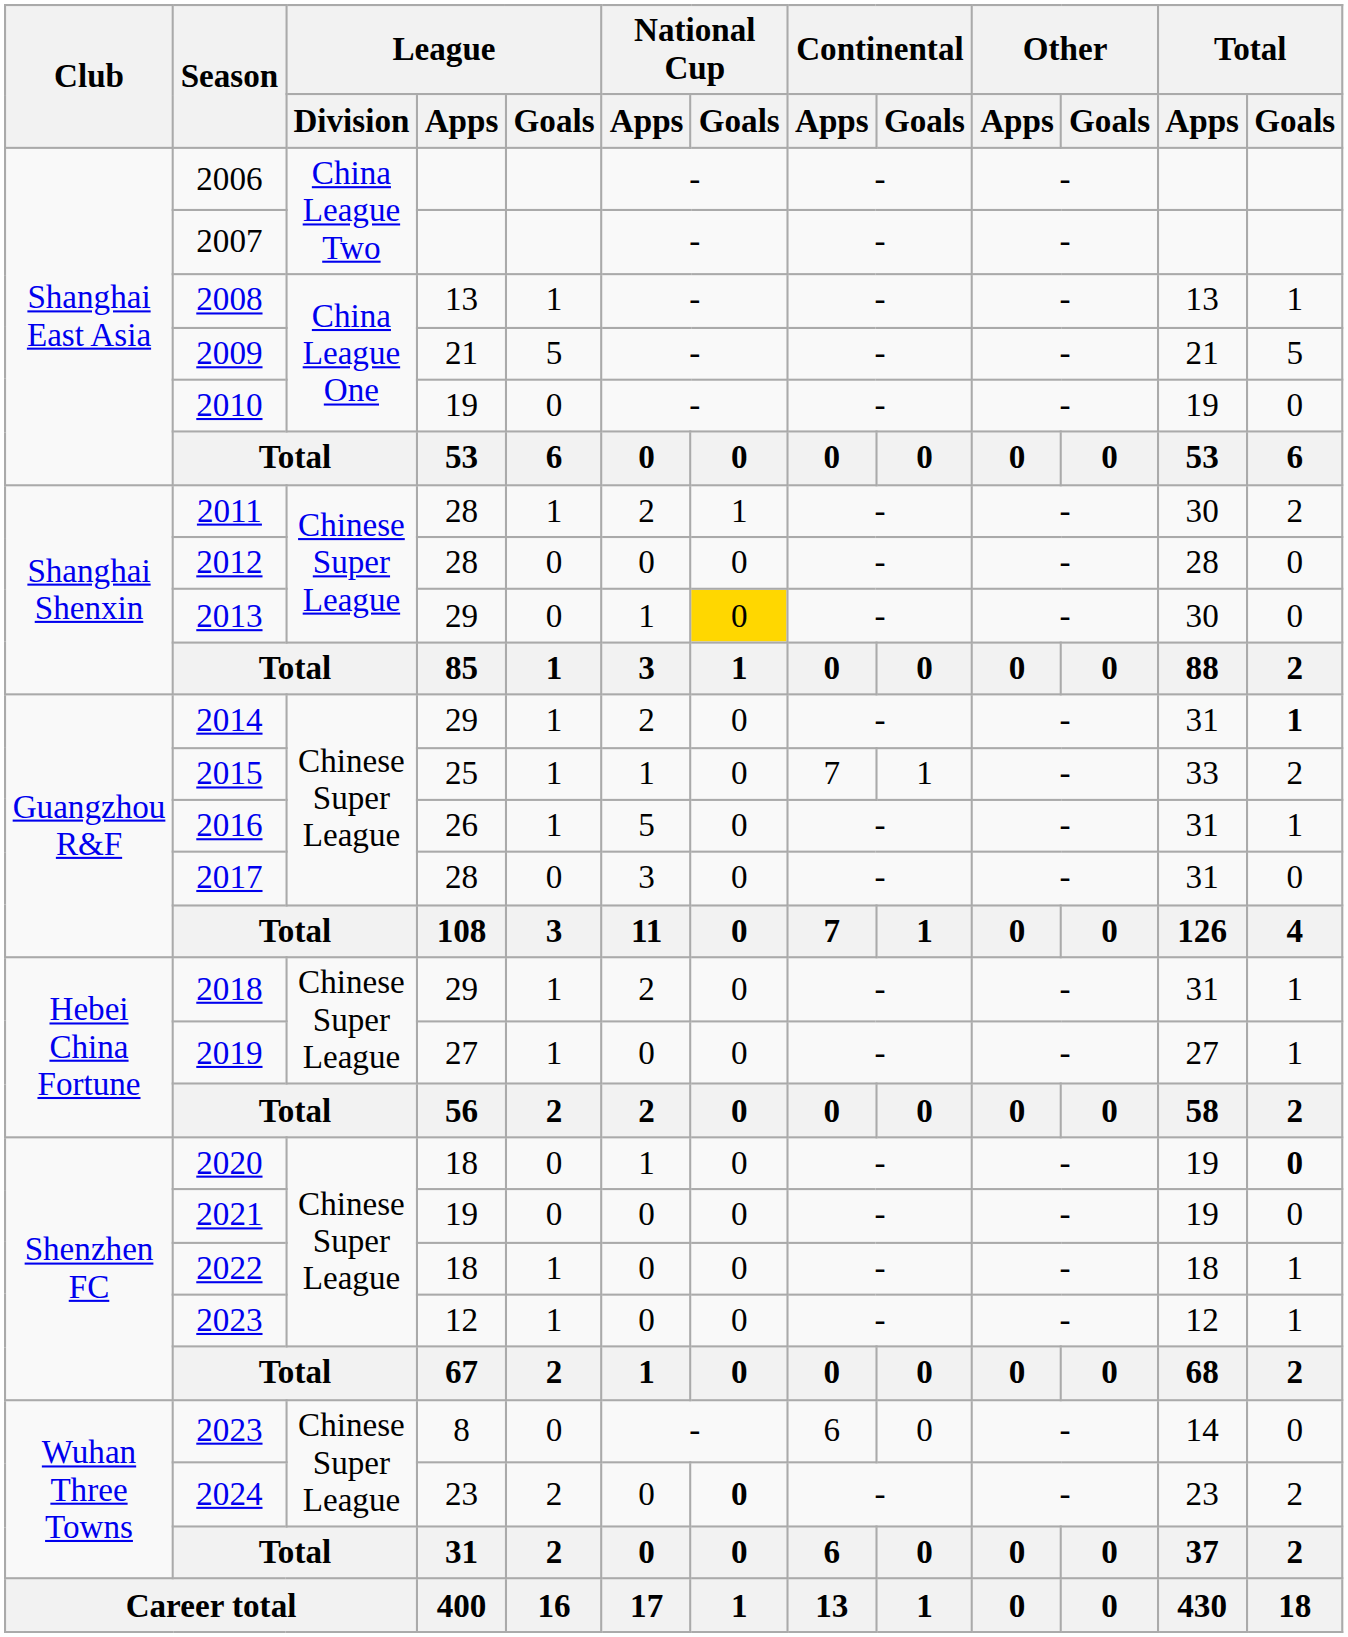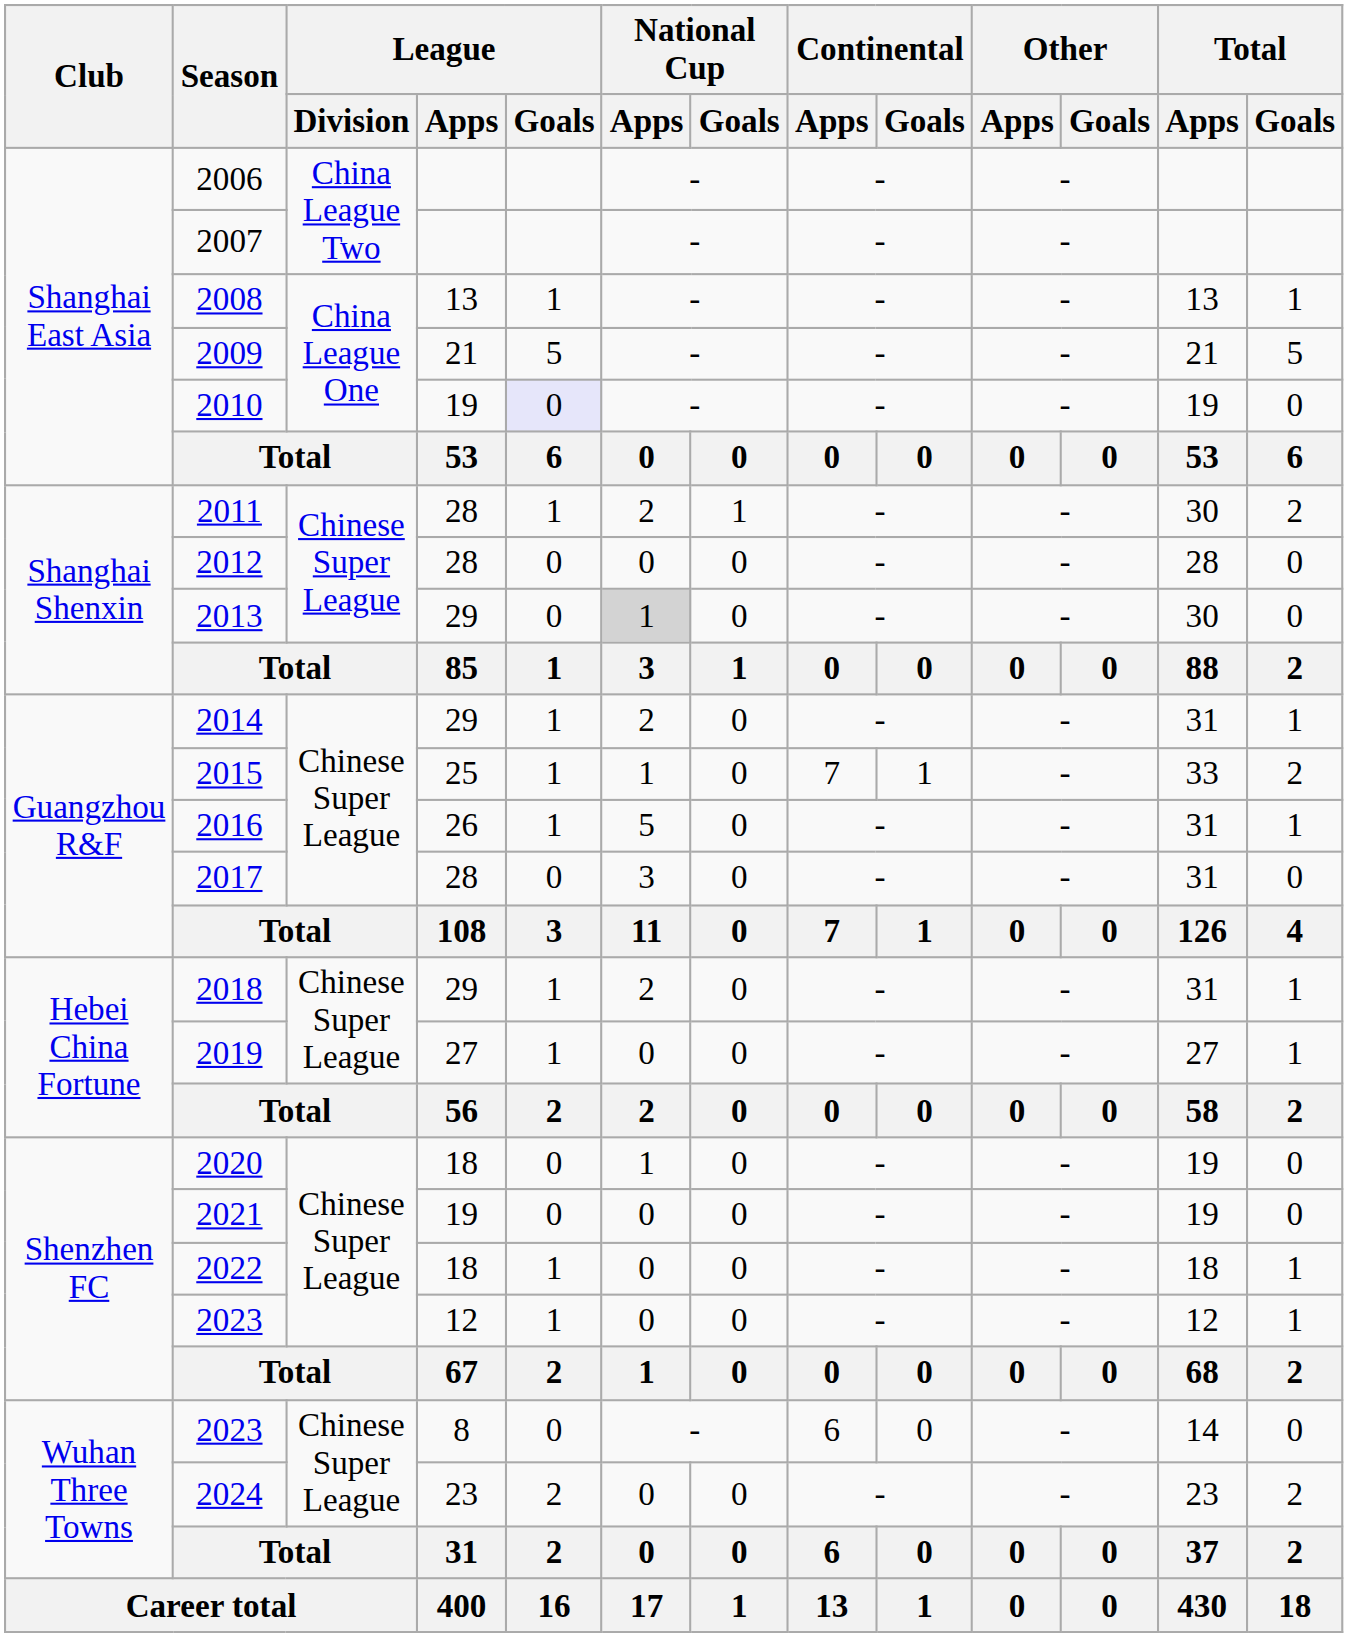(554, 405) no background -> (554, 405) lavender background
(647, 615) no background -> (647, 615) lightgrey background
(739, 615) gold background -> (739, 615) no background
(1295, 720) bold -> (1295, 720) normal
(1295, 1162) bold -> (1295, 1162) normal
(739, 1494) bold -> (739, 1494) normal
